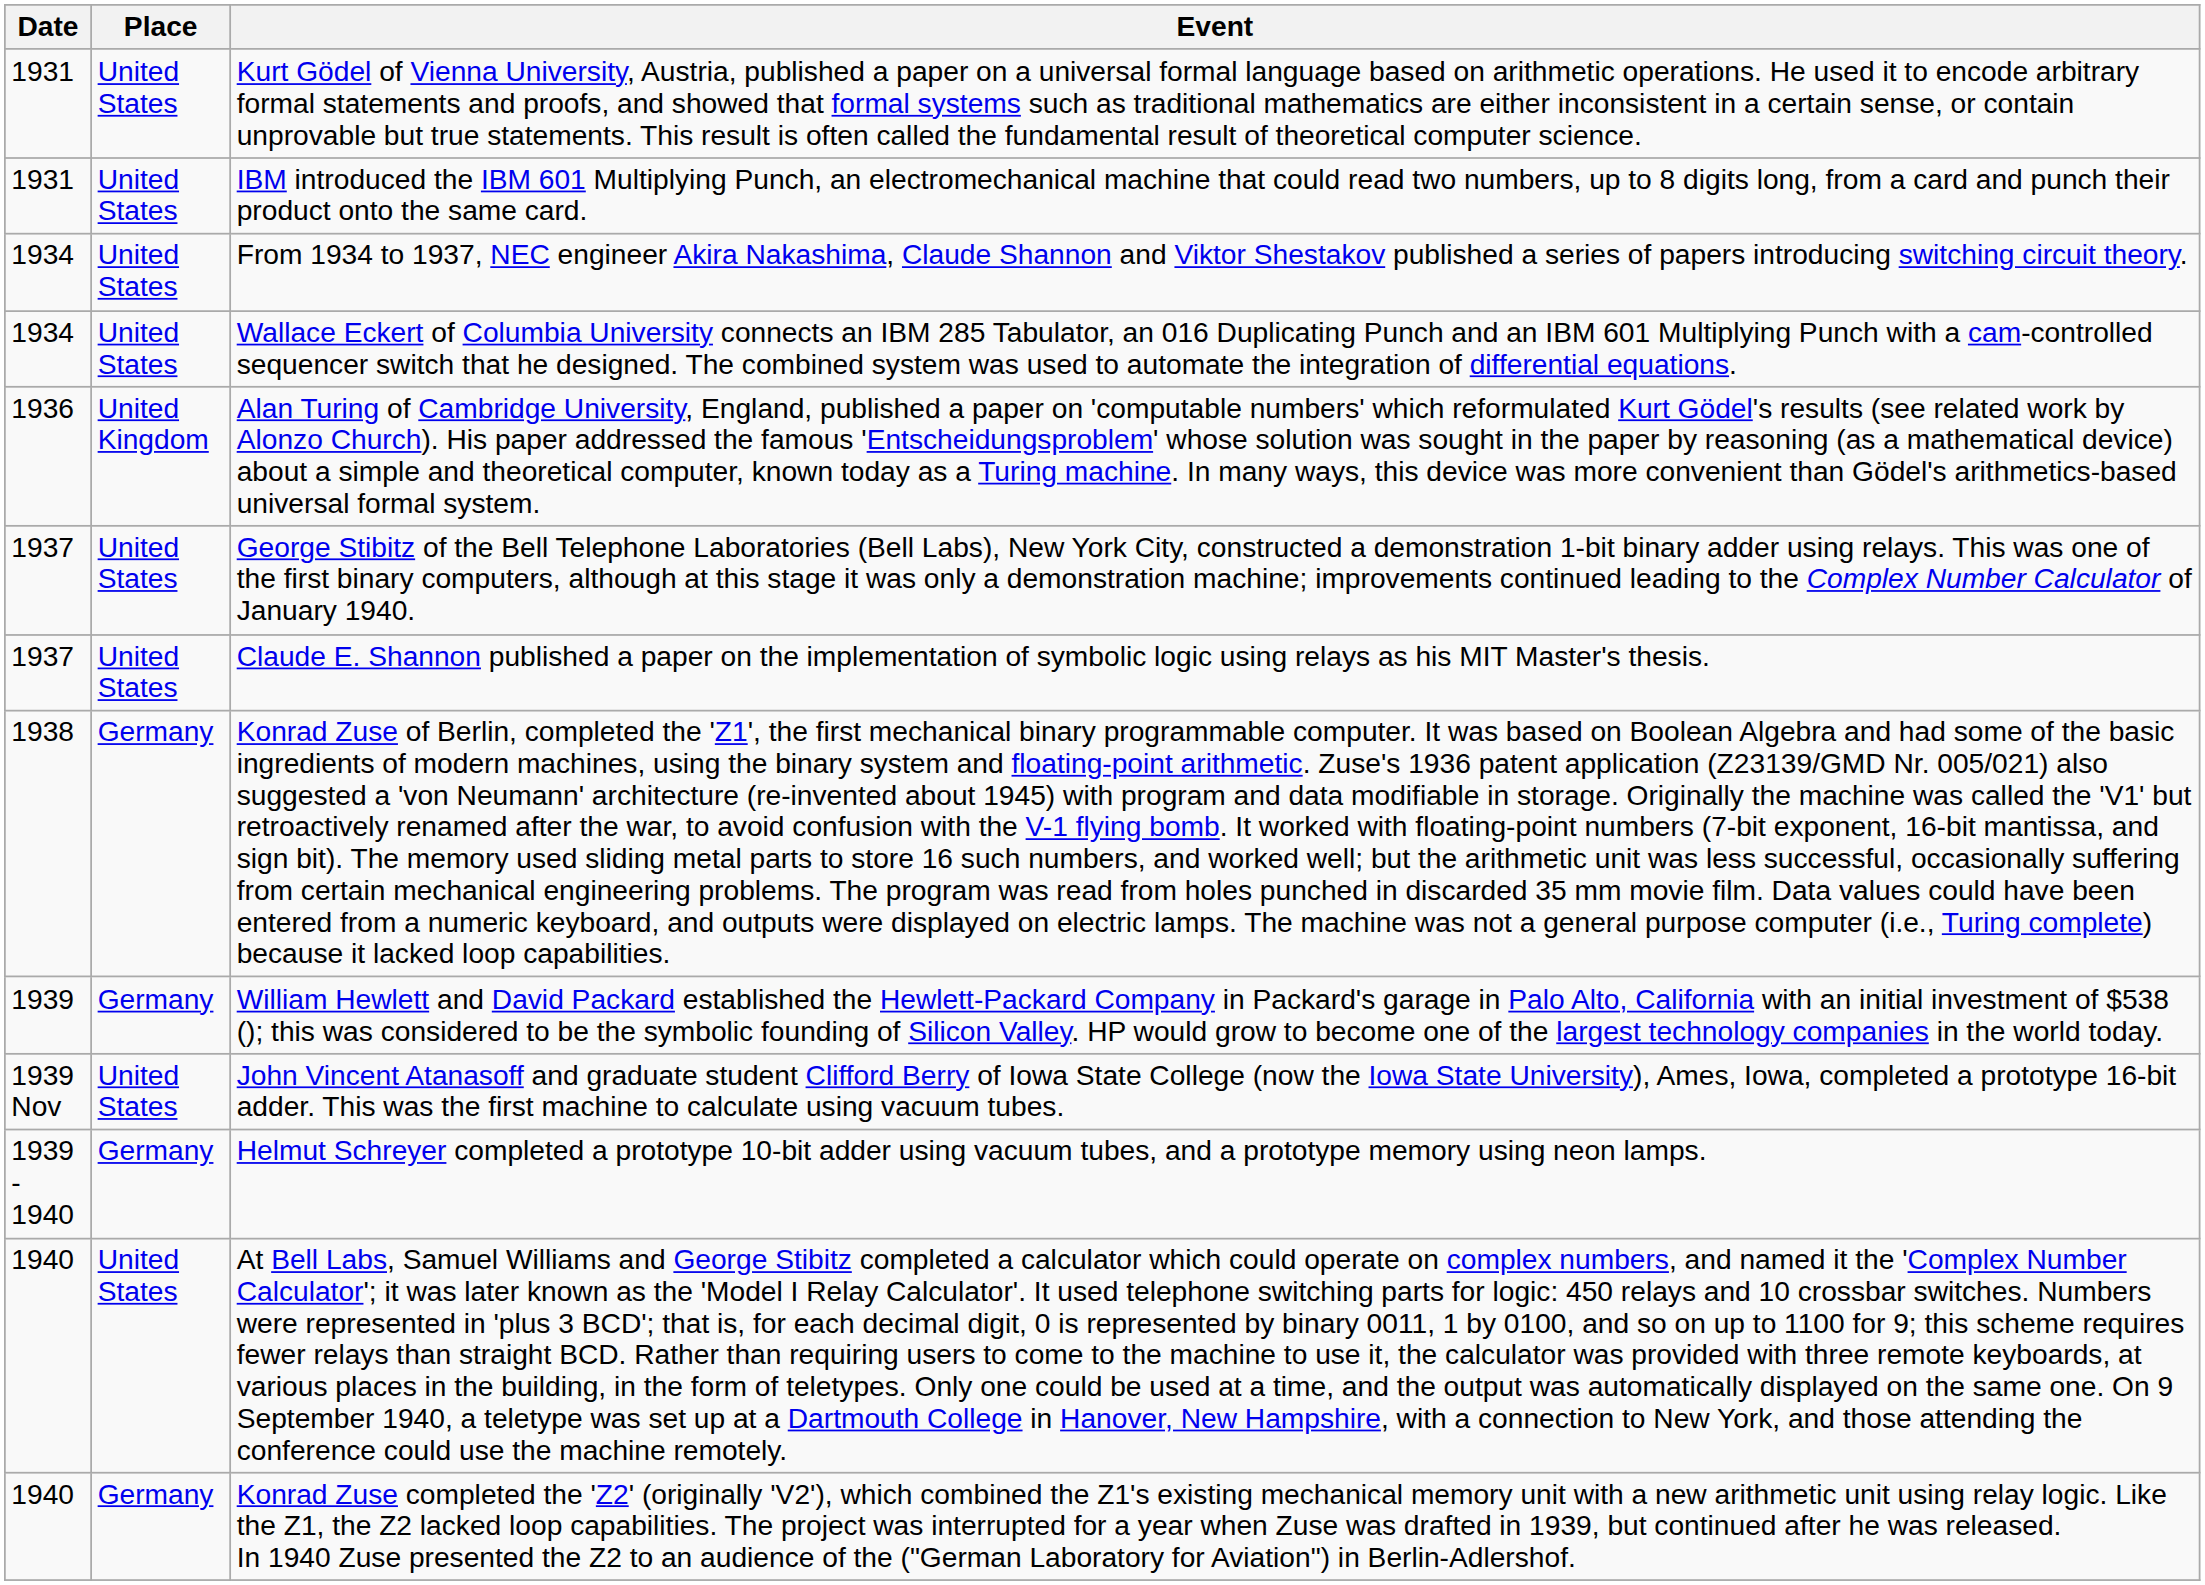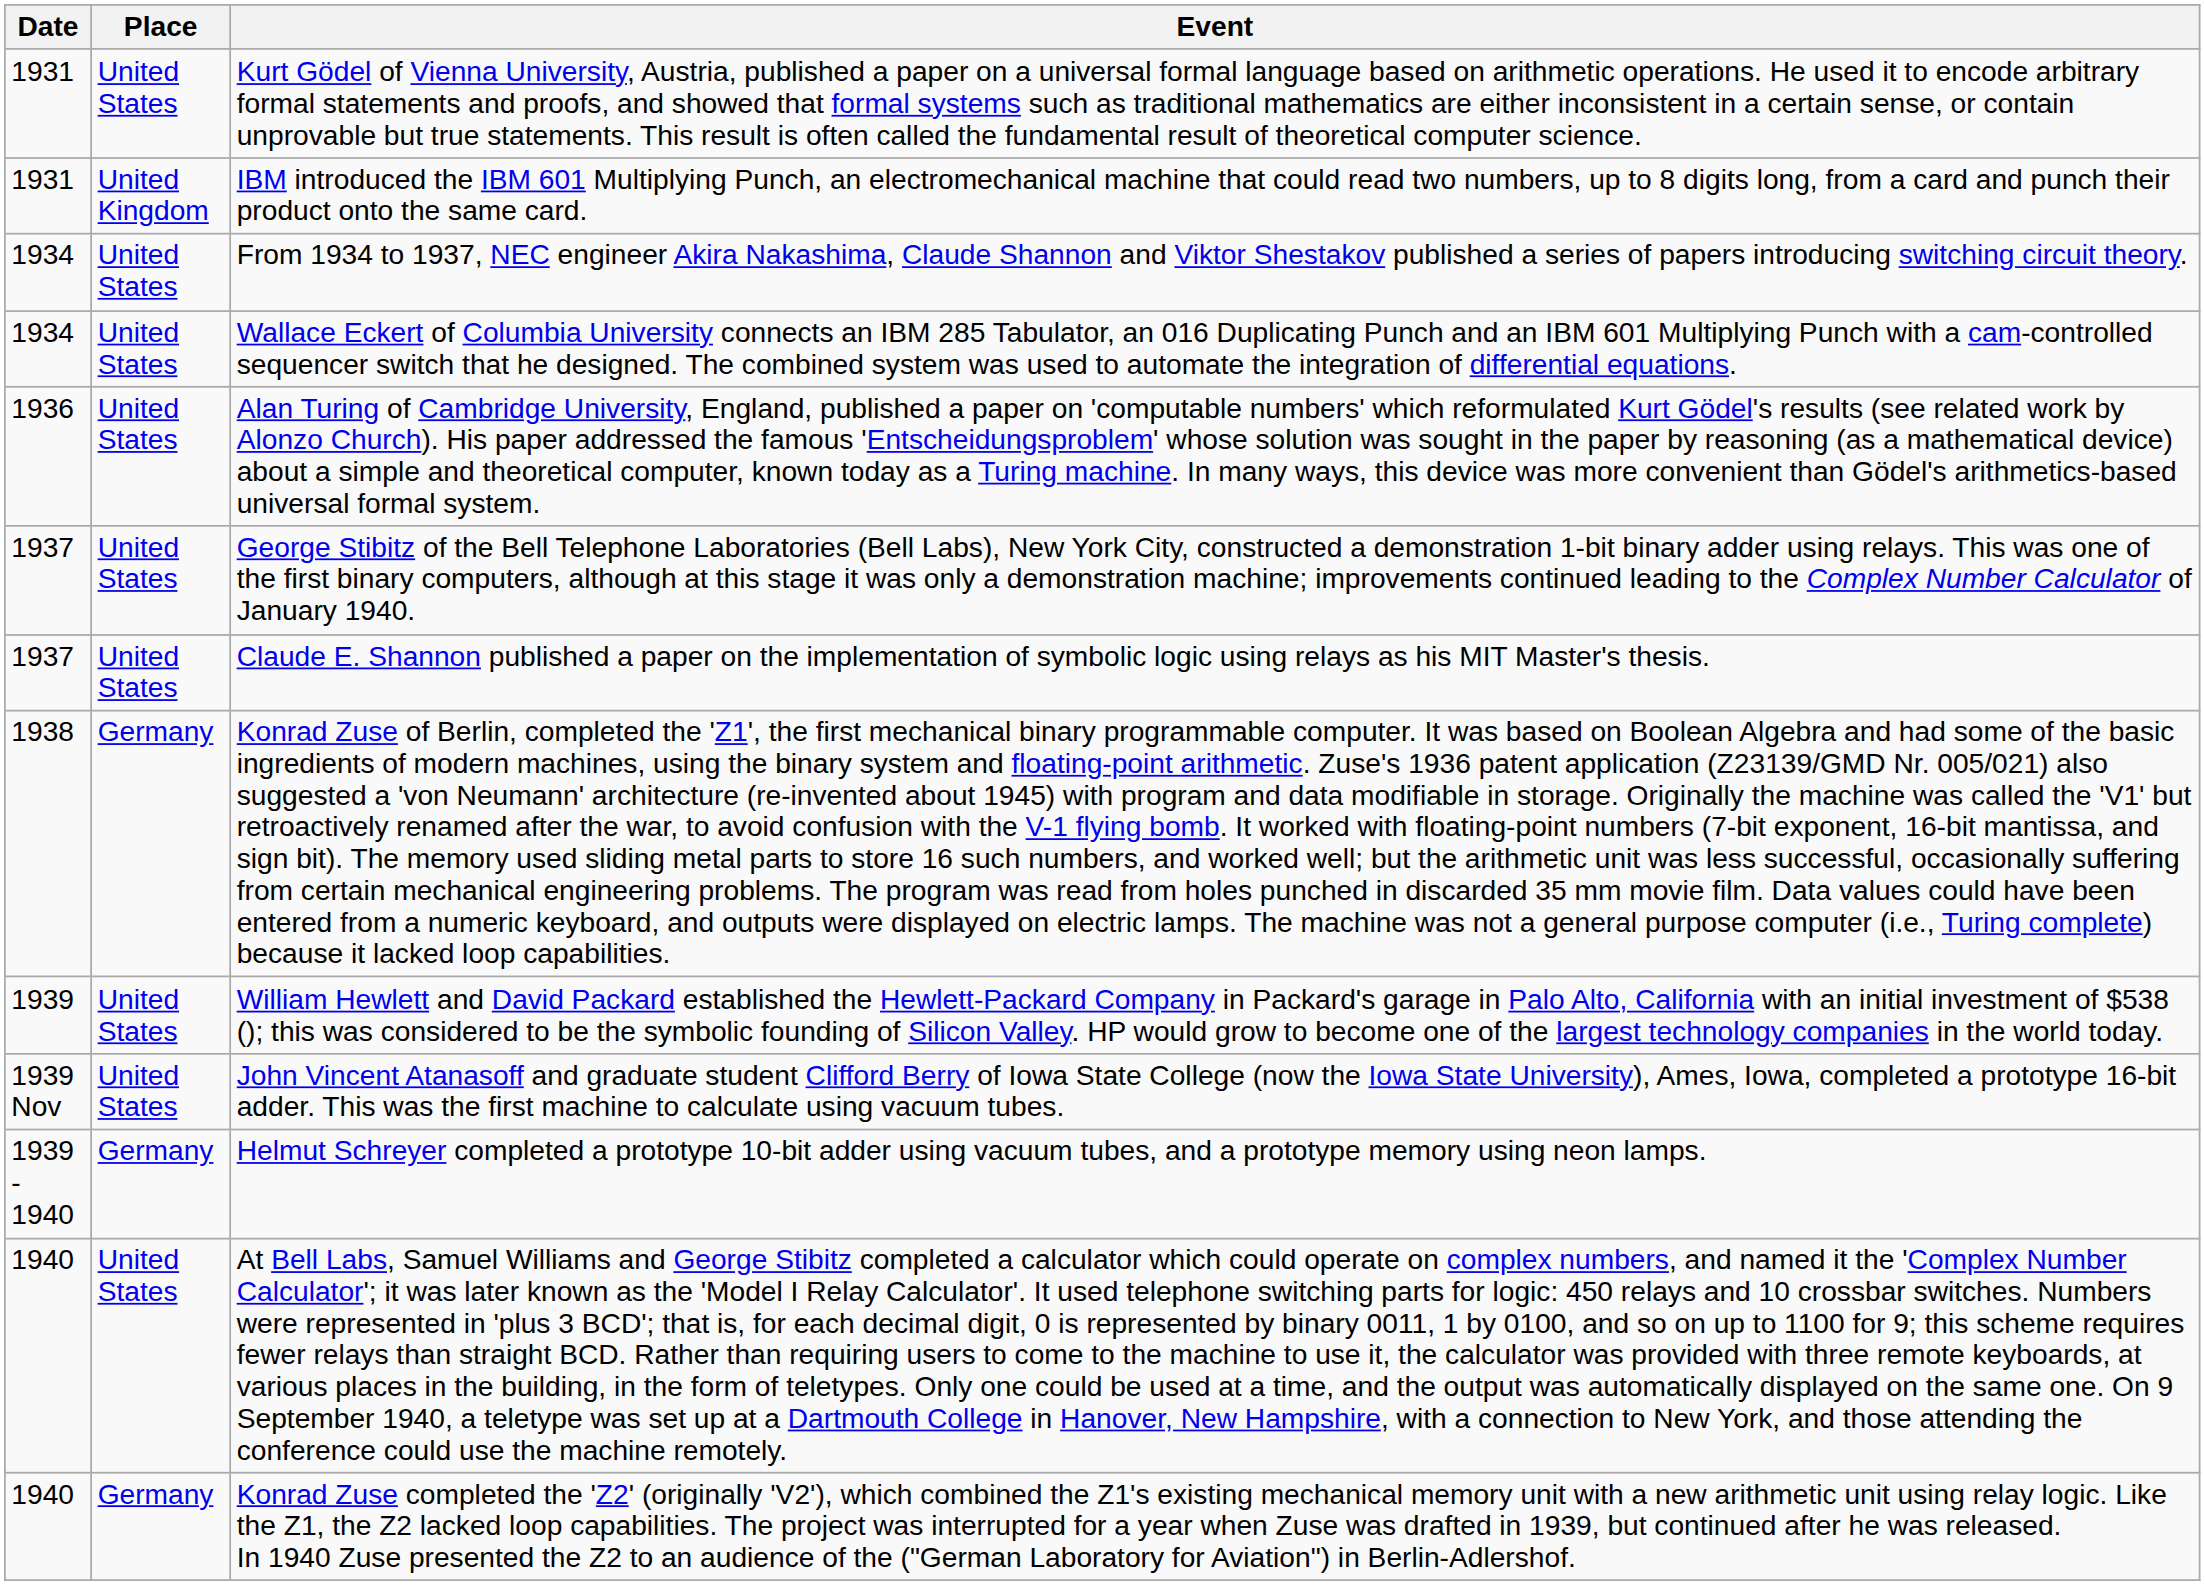(138, 195) United States -> (153, 195) United Kingdom
(153, 424) United Kingdom -> (138, 424) United States
(156, 999) Germany -> (138, 1014) United States
